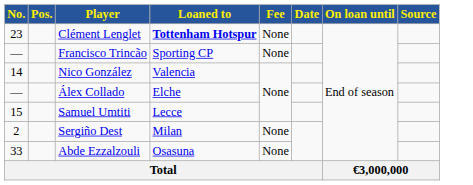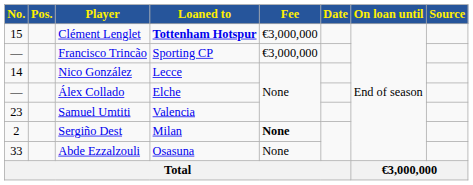(16, 33) 23 -> (16, 33) 15
(276, 33) None -> (290, 33) €3,000,000
(276, 53) None -> (290, 53) €3,000,000
(174, 72) Valencia -> (167, 72) Lecce
(16, 111) 15 -> (16, 111) 23
(167, 111) Lecce -> (174, 111) Valencia
(276, 131) normal -> (276, 131) bold
